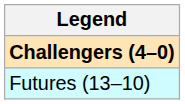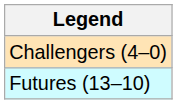(92, 51) bold -> (88, 51) normal
